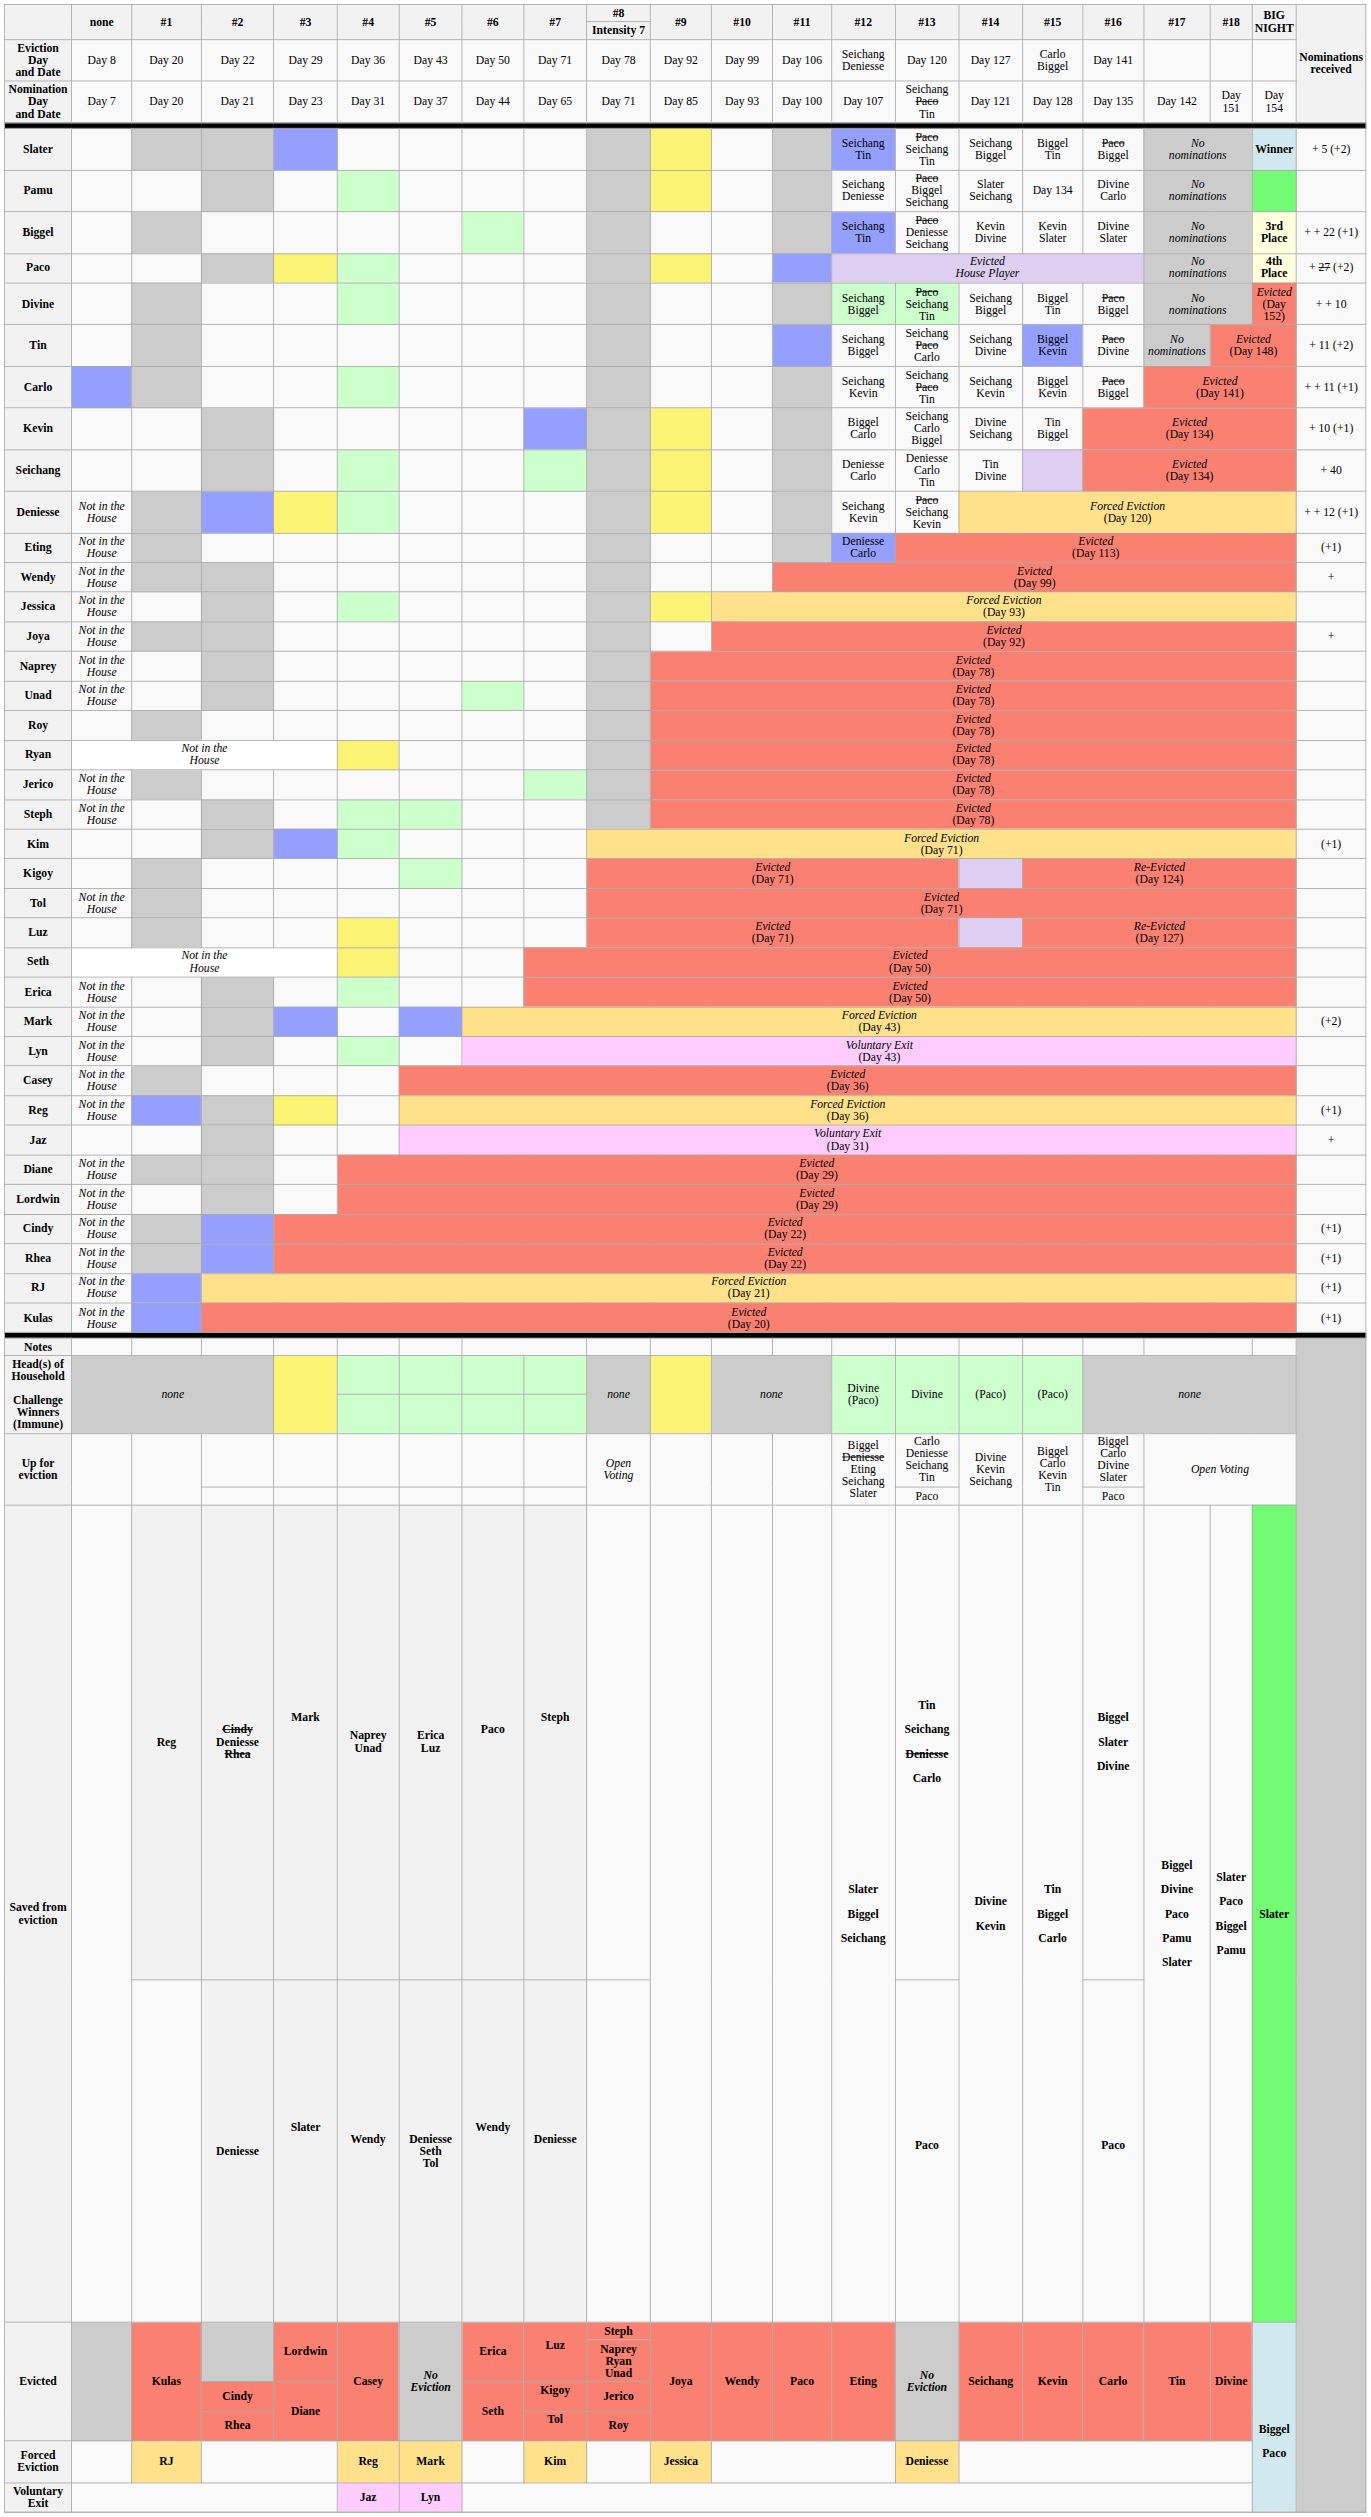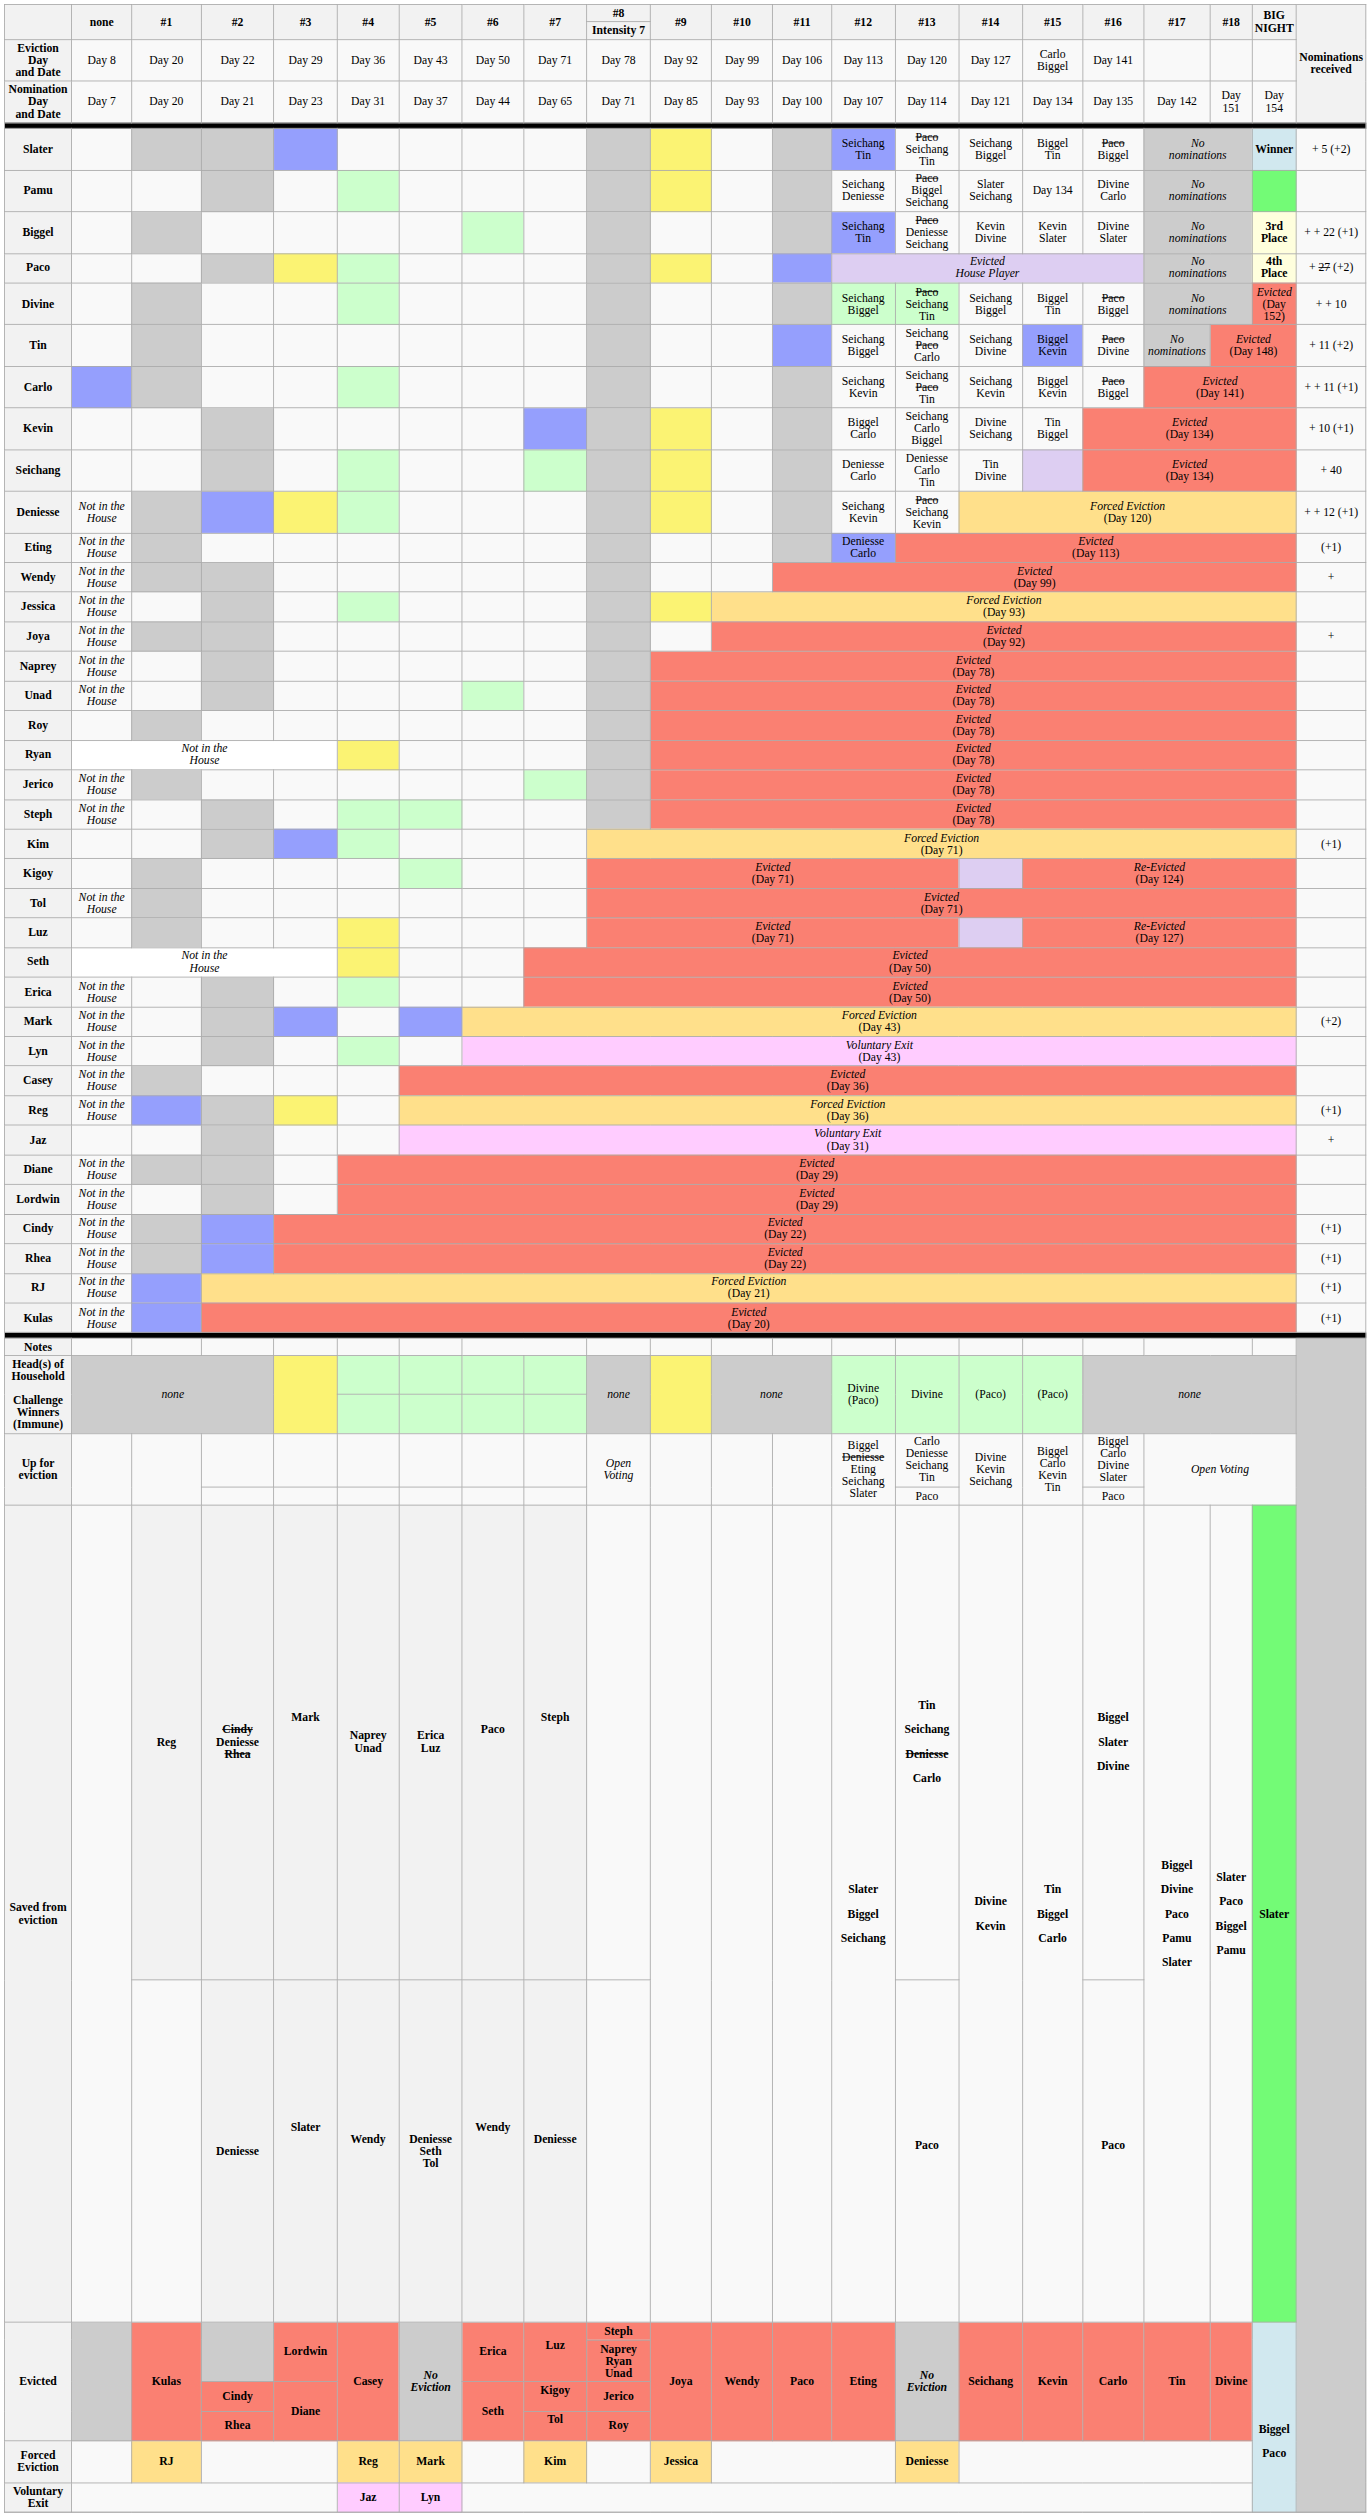(863, 60) Seichang Deniesse -> (863, 60) Day 113
(927, 101) Seichang Paco Tin -> (927, 101) Day 114
(1053, 101) Day 128 -> (1053, 101) Day 134
